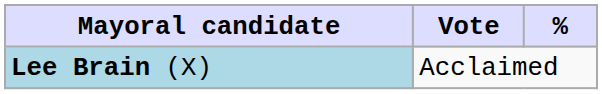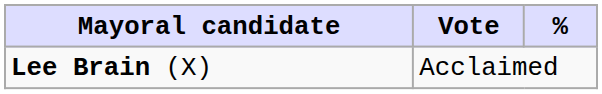(112, 68) lightblue background -> (112, 68) no background
